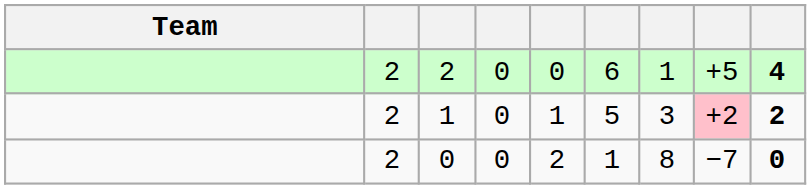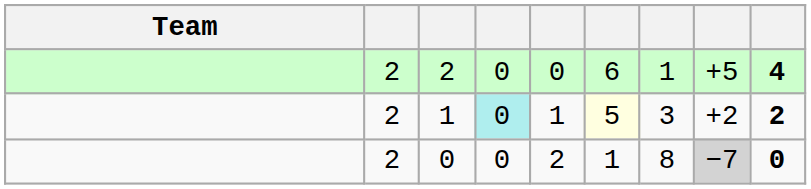(502, 116) no background -> (502, 116) paleturquoise background
(612, 116) no background -> (612, 116) lightyellow background
(722, 116) pink background -> (722, 116) no background
(722, 161) no background -> (722, 161) lightgrey background
